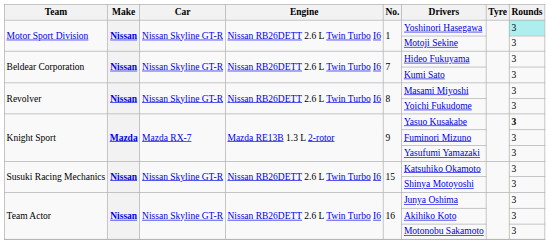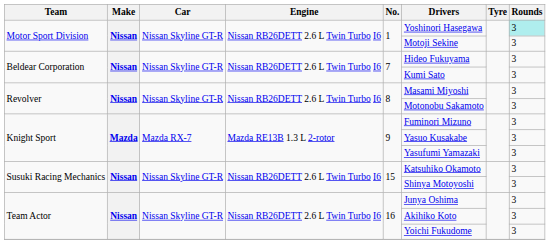(438, 106) Yoichi Fukudome -> (444, 106) Motonobu Sakamoto
(435, 122) Yasuo Kusakabe -> (438, 122) Fuminori Mizuno
(514, 122) bold -> (514, 122) normal
(438, 138) Fuminori Mizuno -> (435, 138) Yasuo Kusakabe
(444, 232) Motonobu Sakamoto -> (438, 232) Yoichi Fukudome
